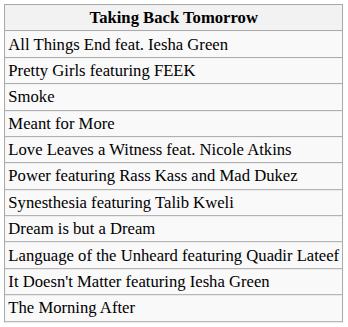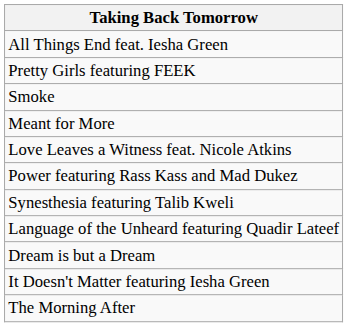(82, 228) Dream is but a Dream -> (174, 228) Language of the Unheard featuring Quadir Lateef
(174, 255) Language of the Unheard featuring Quadir Lateef -> (82, 255) Dream is but a Dream
